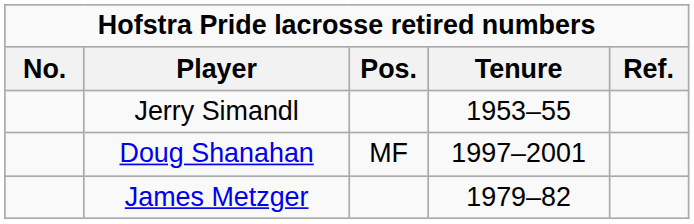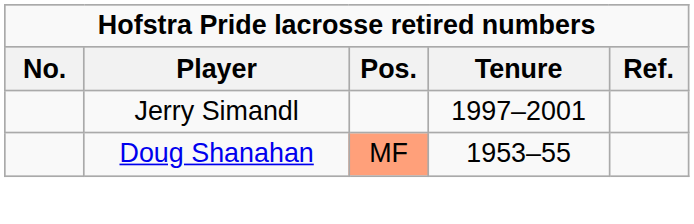(519, 111) 1953–55 -> (519, 111) 1997–2001
(389, 153) no background -> (389, 153) lightsalmon background
(519, 153) 1997–2001 -> (519, 153) 1953–55
- row: (217, 196)
